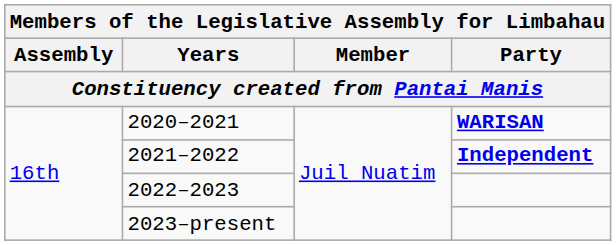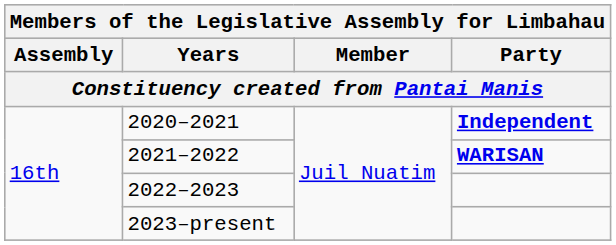(500, 123) WARISAN -> (525, 123) Independent
(525, 156) Independent -> (500, 156) WARISAN
